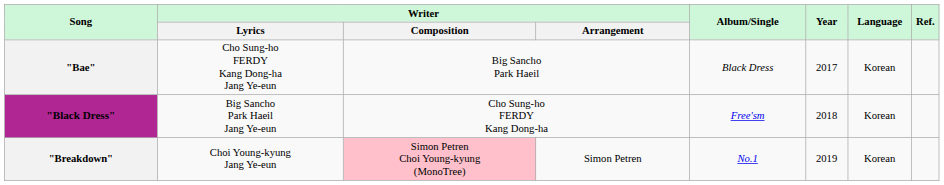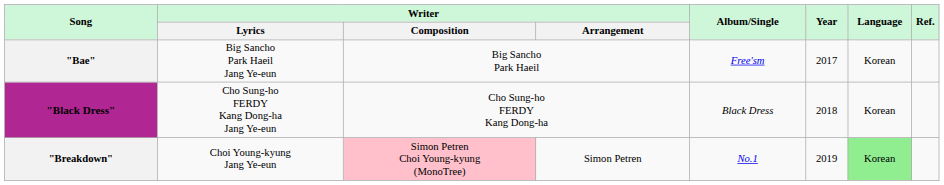(250, 67) Cho Sung-ho FERDY Kang Dong-ha Jang Ye-eun -> (250, 61) Big Sancho Park Haeil Jang Ye-eun
(748, 67) Black Dress -> (748, 61) Free'sm
(250, 116) Big Sancho Park Haeil Jang Ye-eun -> (250, 110) Cho Sung-ho FERDY Kang Dong-ha Jang Ye-eun
(748, 116) Free'sm -> (748, 110) Black Dress
(880, 159) no background -> (880, 159) lightgreen background
